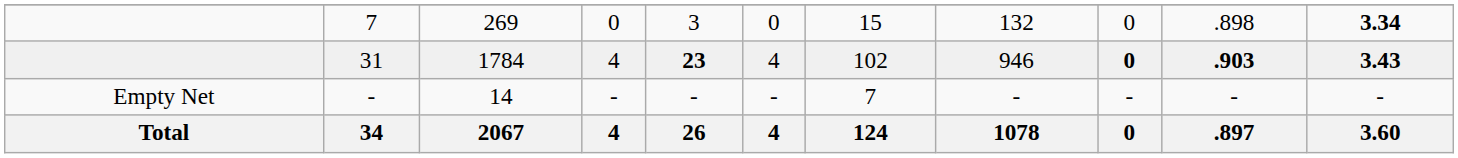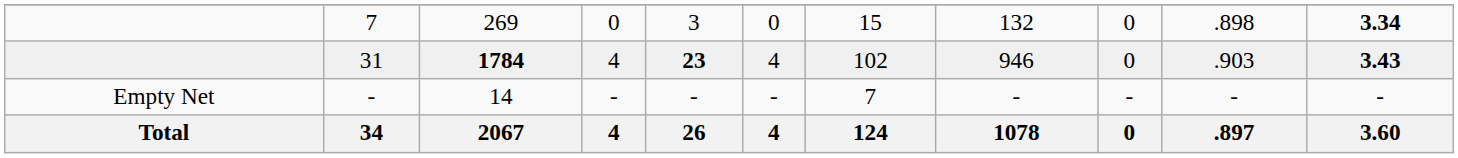(501, 59) normal -> (501, 59) bold
(1129, 59) bold -> (1129, 59) normal
(1234, 59) bold -> (1234, 59) normal
